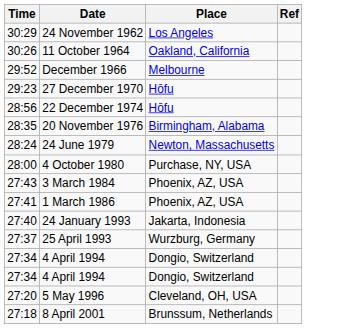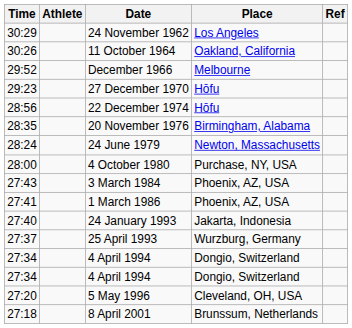+ column: (62, 14)
